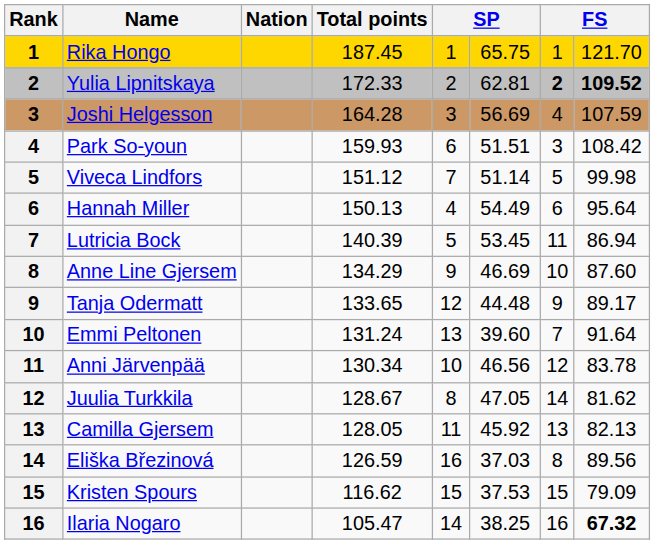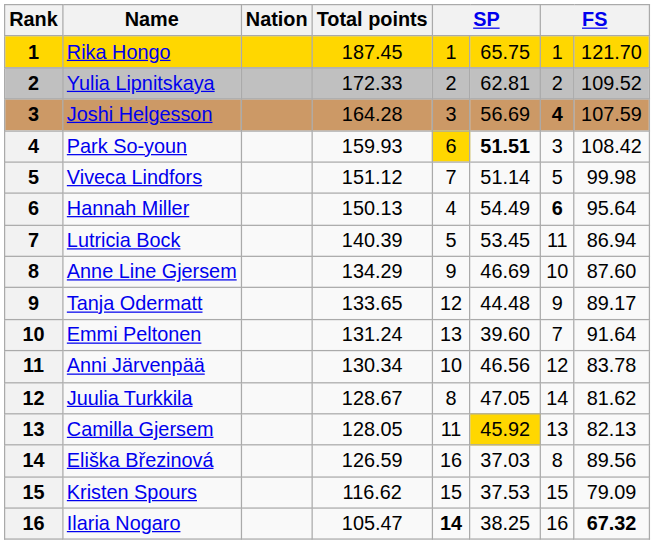(557, 83) bold -> (557, 83) normal
(611, 83) bold -> (611, 83) normal
(557, 114) normal -> (557, 114) bold
(451, 146) no background -> (451, 146) gold background
(505, 146) normal -> (505, 146) bold
(557, 209) normal -> (557, 209) bold
(505, 429) no background -> (505, 429) gold background
(451, 523) normal -> (451, 523) bold
